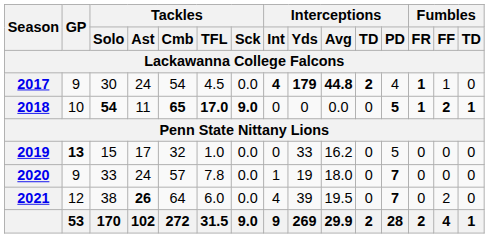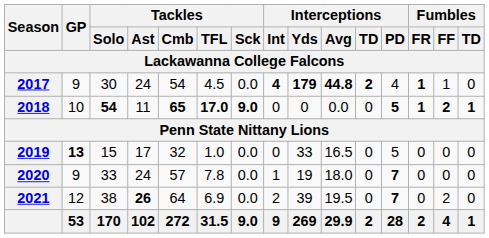(338, 152) 16.2 -> (338, 152) 16.5
(214, 198) 6.0 -> (214, 198) 6.9
(276, 198) 4 -> (276, 198) 2
